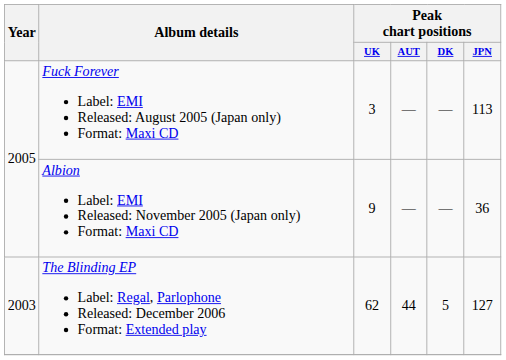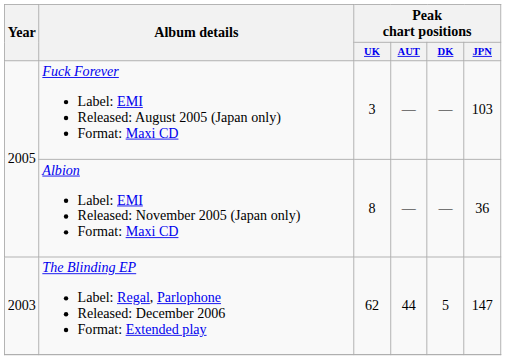(482, 109) 113 -> (482, 109) 103
(372, 207) 9 -> (372, 207) 8
(482, 305) 127 -> (482, 305) 147
